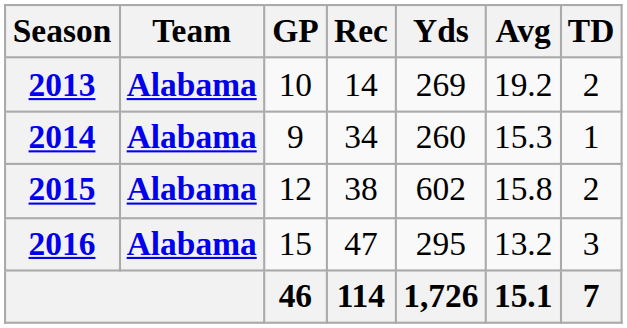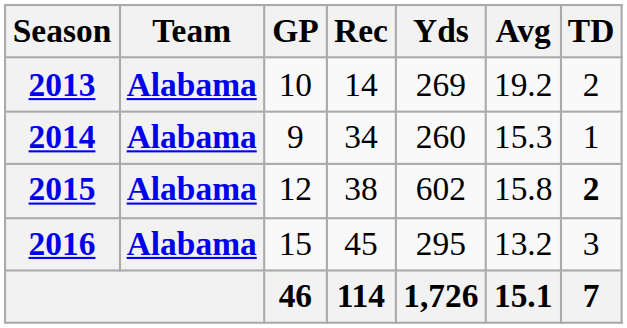(591, 190) normal -> (591, 190) bold
(361, 243) 47 -> (361, 243) 45
